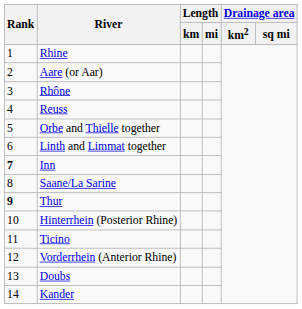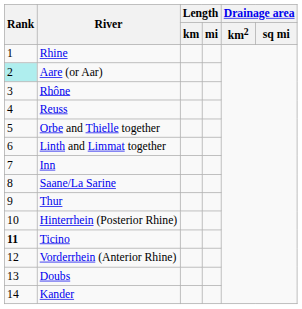(10, 72) no background -> (10, 72) paleturquoise background
(10, 165) bold -> (10, 165) normal
(10, 202) bold -> (10, 202) normal
(13, 239) normal -> (13, 239) bold
